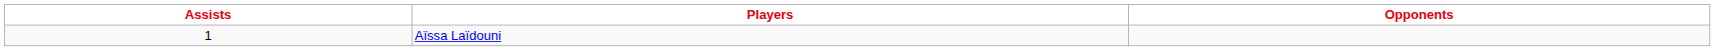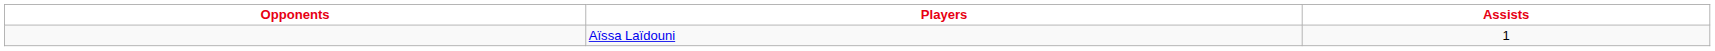columns swapped: (208, 15) <-> (1419, 15)
